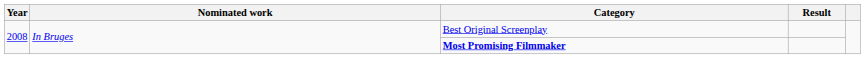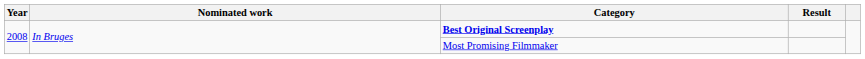(495, 29) normal -> (498, 29) bold
(504, 45) bold -> (500, 45) normal
